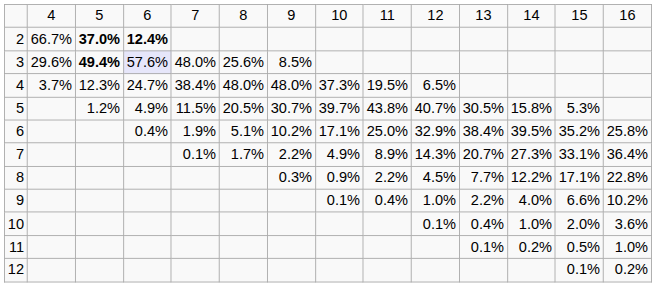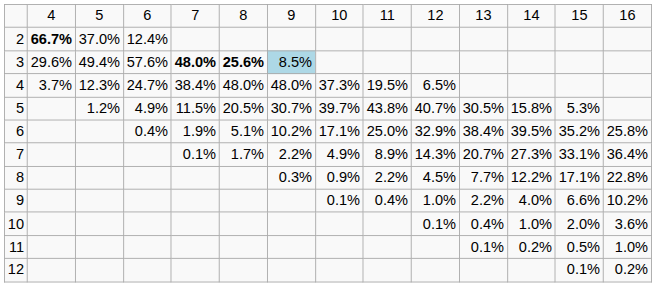(51, 39) normal -> (51, 39) bold
(99, 39) bold -> (99, 39) normal
(147, 39) bold -> (147, 39) normal
(99, 62) bold -> (99, 62) normal
(147, 62) lavender background -> (147, 62) no background
(195, 62) normal -> (195, 62) bold
(243, 62) normal -> (243, 62) bold
(295, 62) no background -> (295, 62) lightblue background
